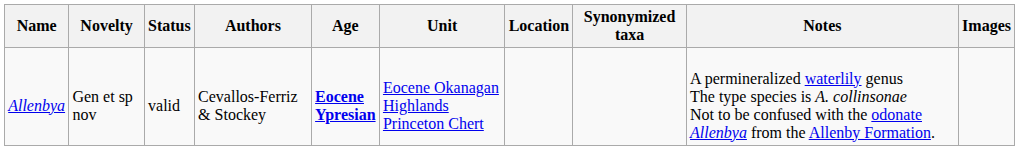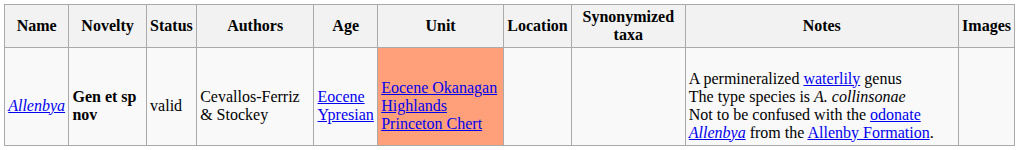(103, 105) normal -> (104, 105) bold
(345, 105) bold -> (346, 105) normal
(441, 105) no background -> (439, 105) lightsalmon background
